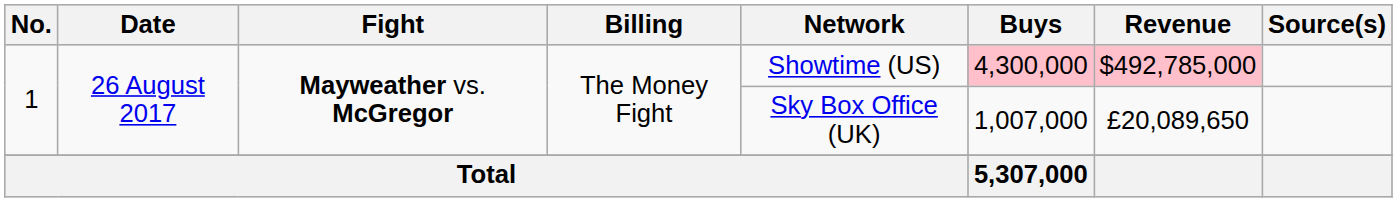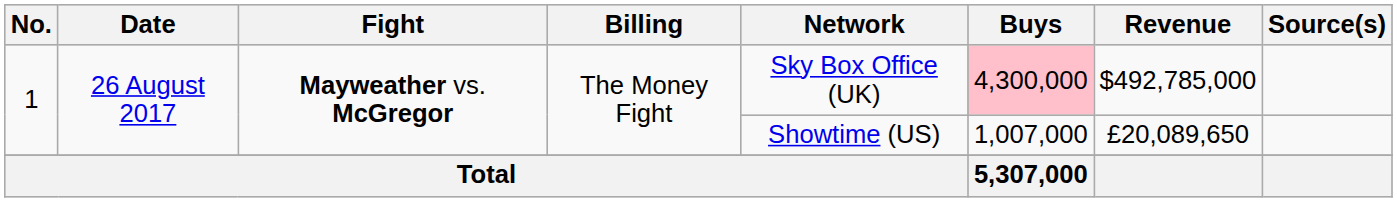(854, 65) Showtime (US) -> (854, 79) Sky Box Office (UK)
(1178, 65) pink background -> (1178, 79) no background
(854, 120) Sky Box Office (UK) -> (854, 134) Showtime (US)
